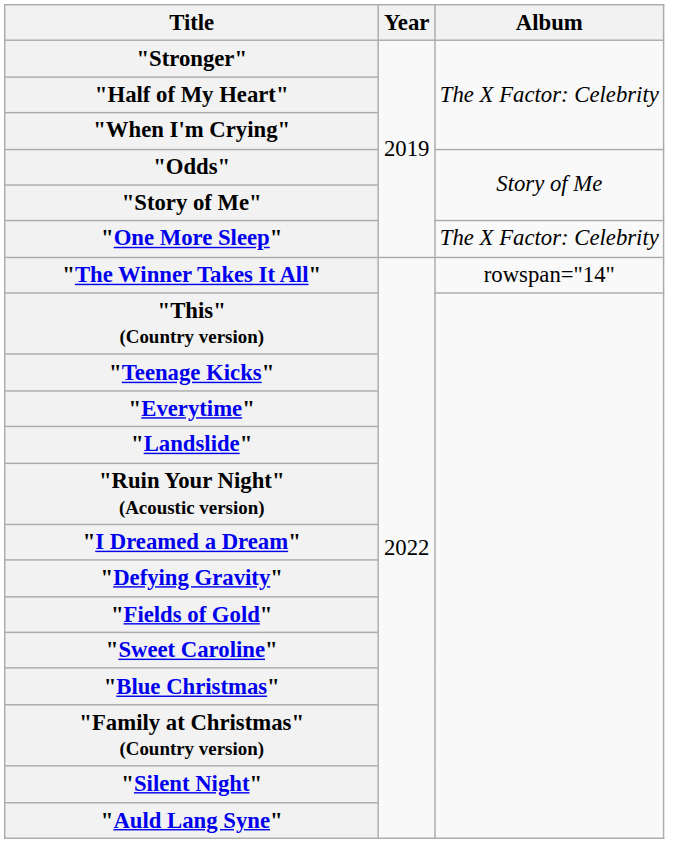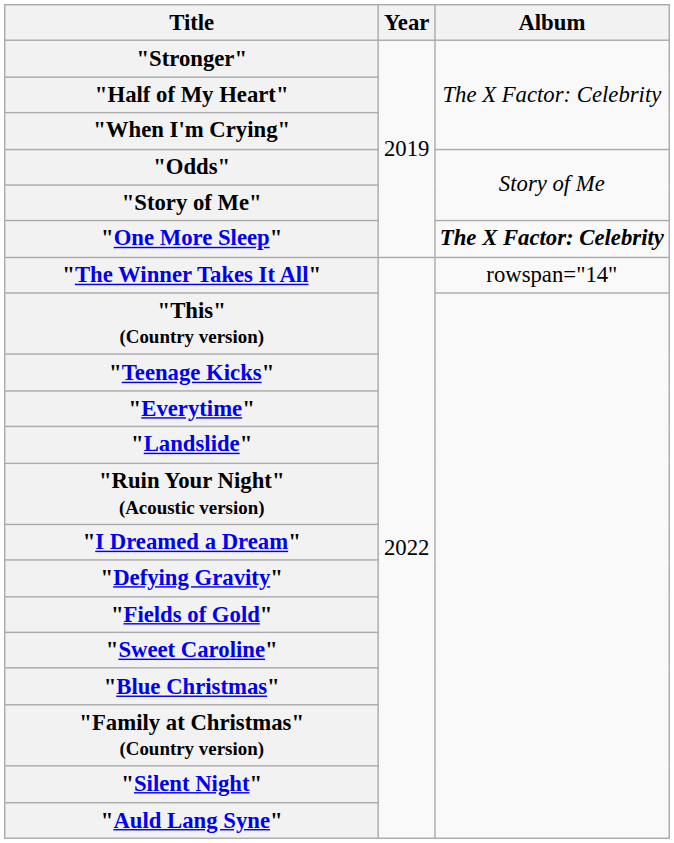(549, 238) normal -> (552, 238) bold
